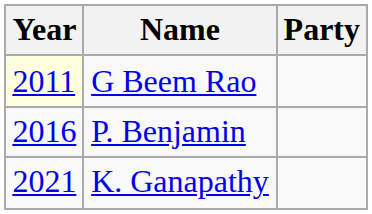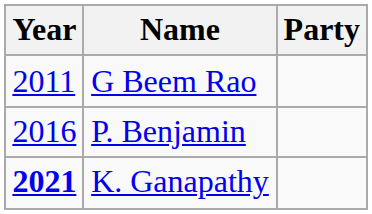(44, 80) lightyellow background -> (44, 80) no background
(44, 182) normal -> (44, 182) bold
